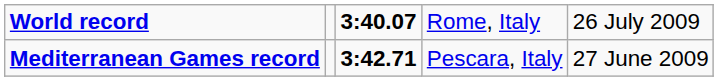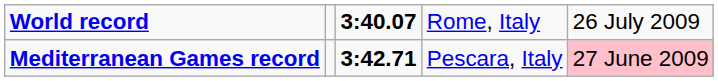(641, 57) no background -> (641, 57) pink background
